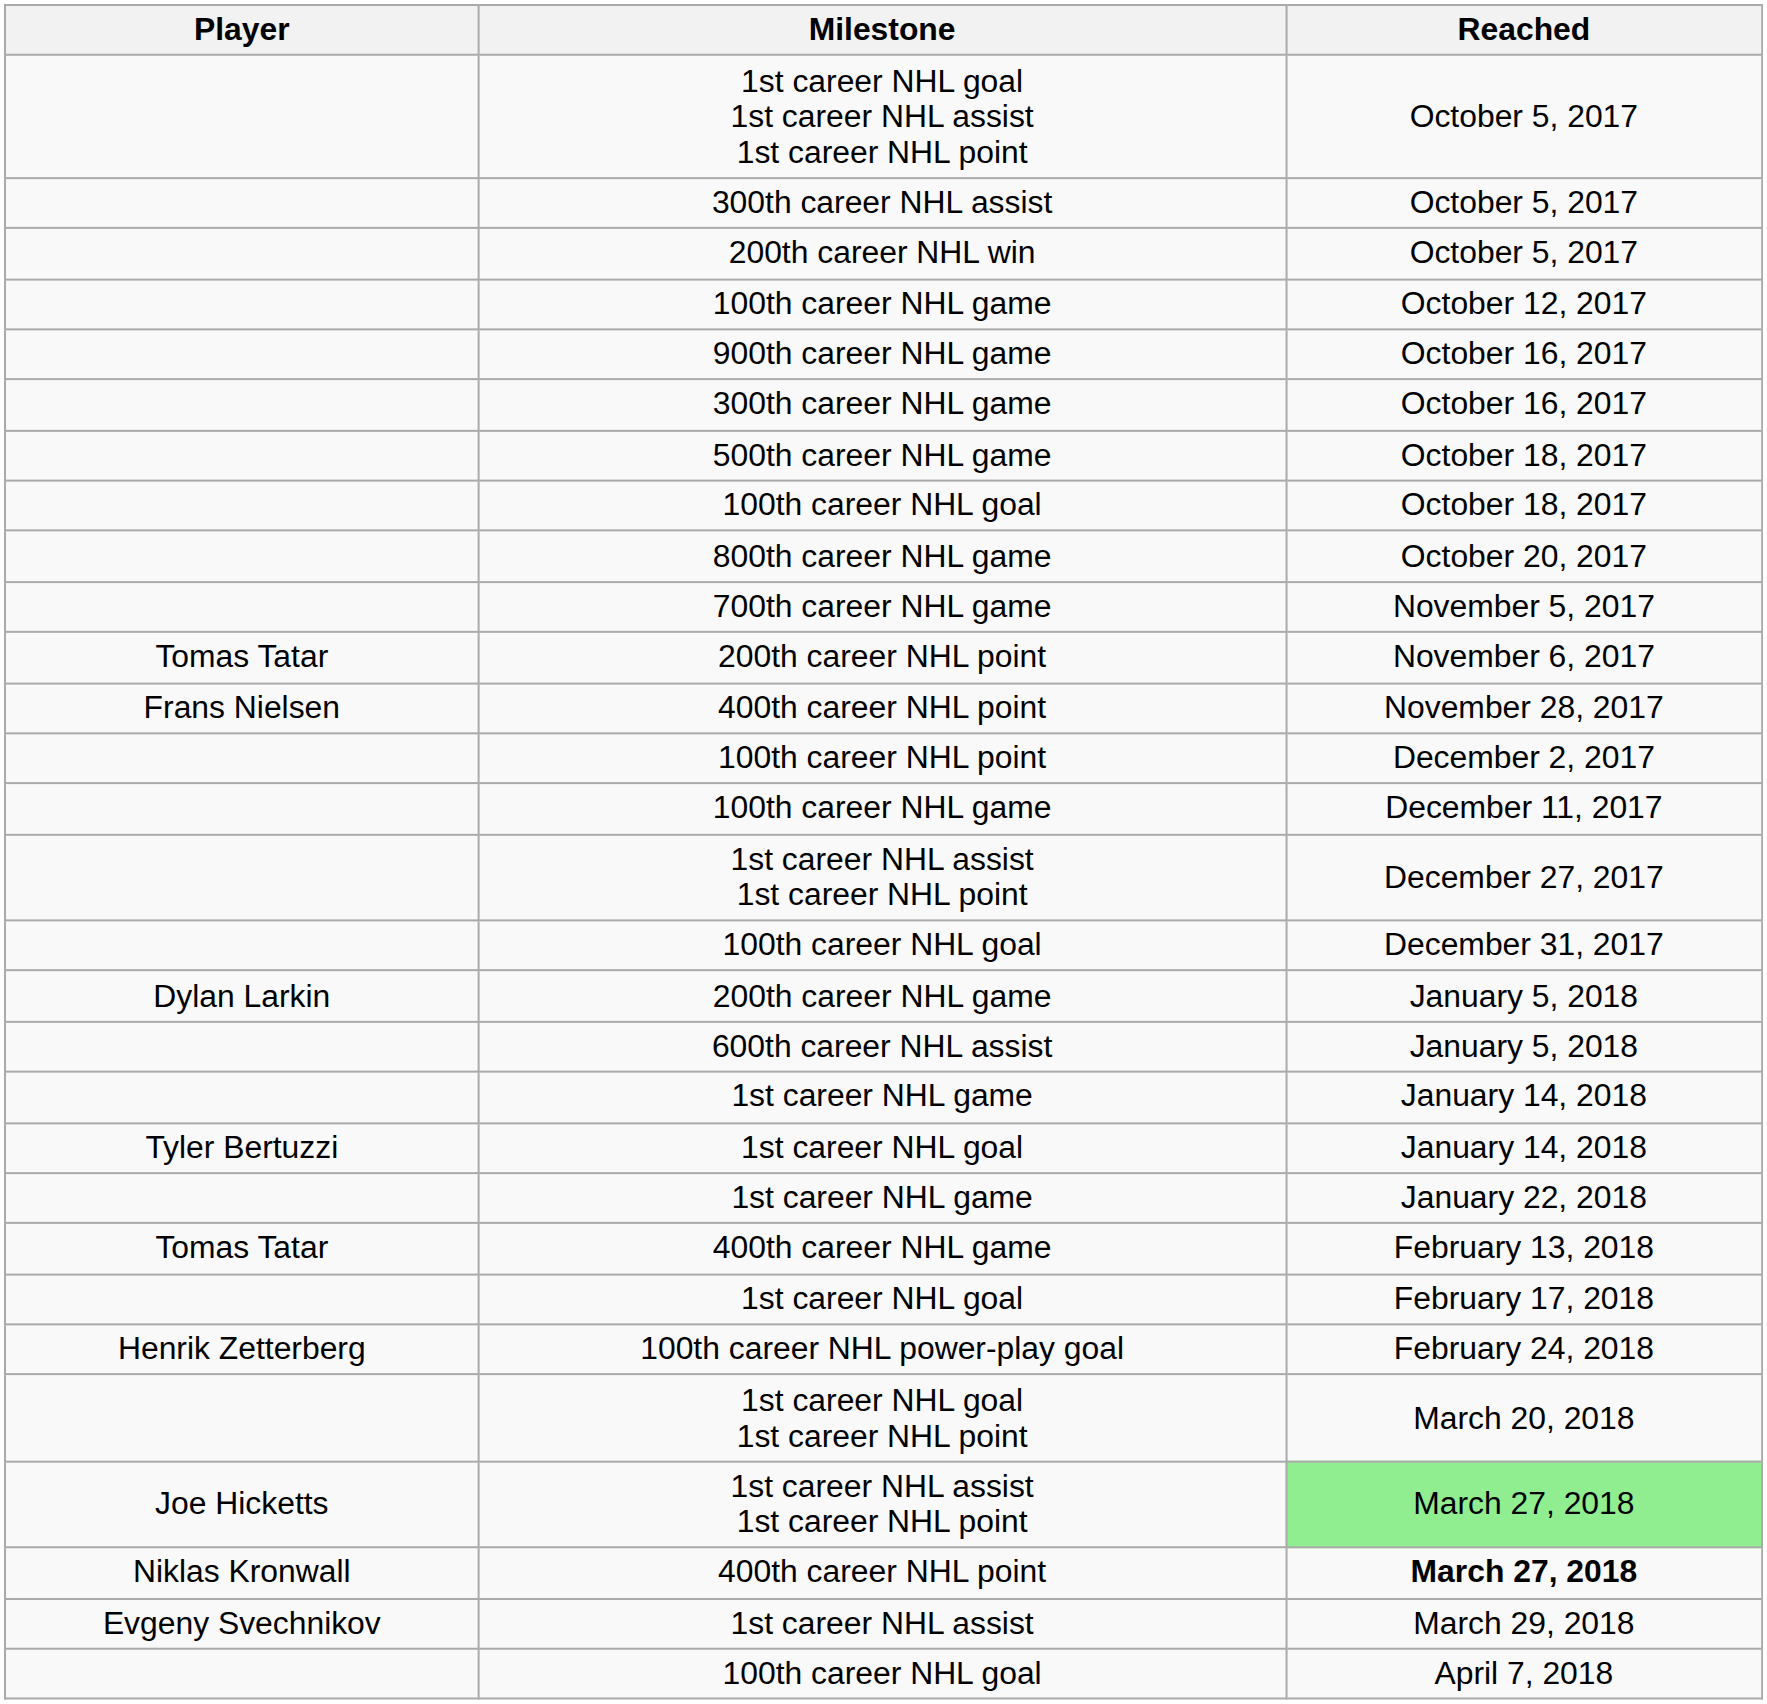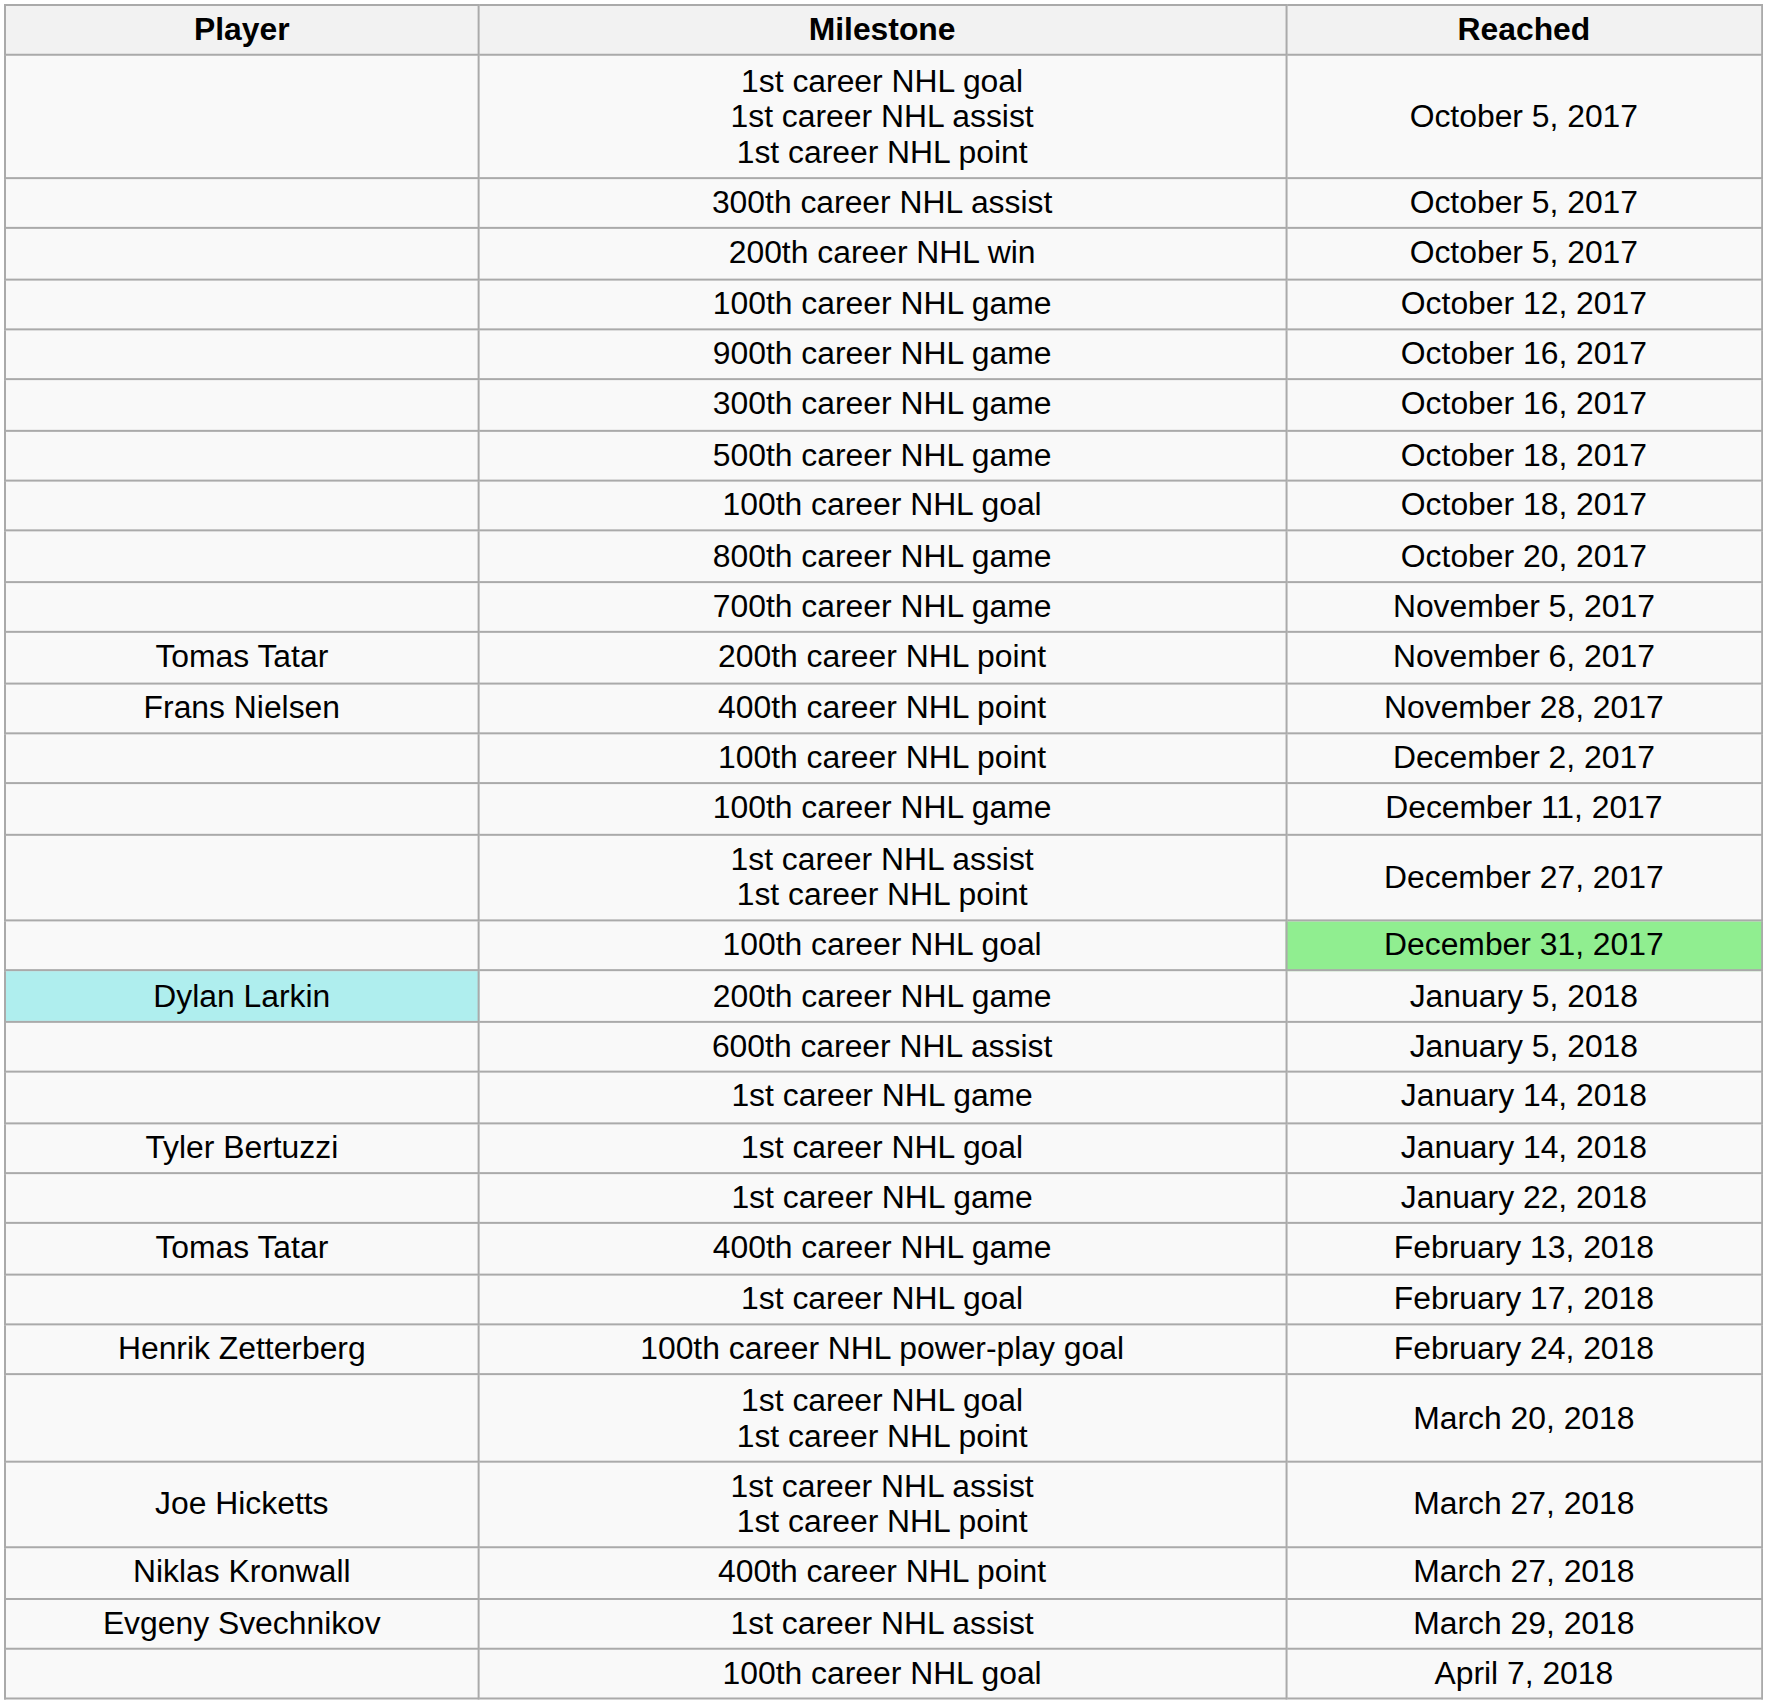(1524, 945) no background -> (1524, 945) lightgreen background
(242, 995) no background -> (242, 995) paleturquoise background
(1524, 1503) lightgreen background -> (1524, 1503) no background
(1524, 1572) bold -> (1524, 1572) normal
